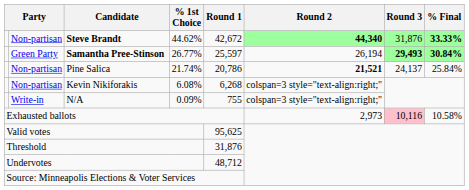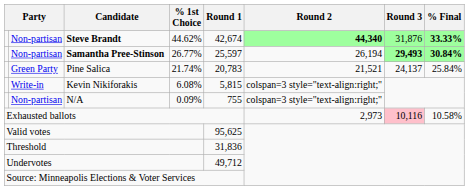(228, 38) 42,672 -> (228, 38) 42,674
(34, 54) Green Party -> (37, 54) Non-partisan
(37, 69) Non-partisan -> (34, 69) Green Party
(228, 69) 20,786 -> (228, 69) 20,783
(369, 69) bold -> (369, 69) normal
(37, 85) Non-partisan -> (27, 85) Write-in
(231, 85) 6,268 -> (231, 85) 5,815
(27, 100) Write-in -> (37, 100) Non-partisan
(228, 147) 31,876 -> (228, 147) 31,836
(228, 162) 48,712 -> (228, 162) 49,712
